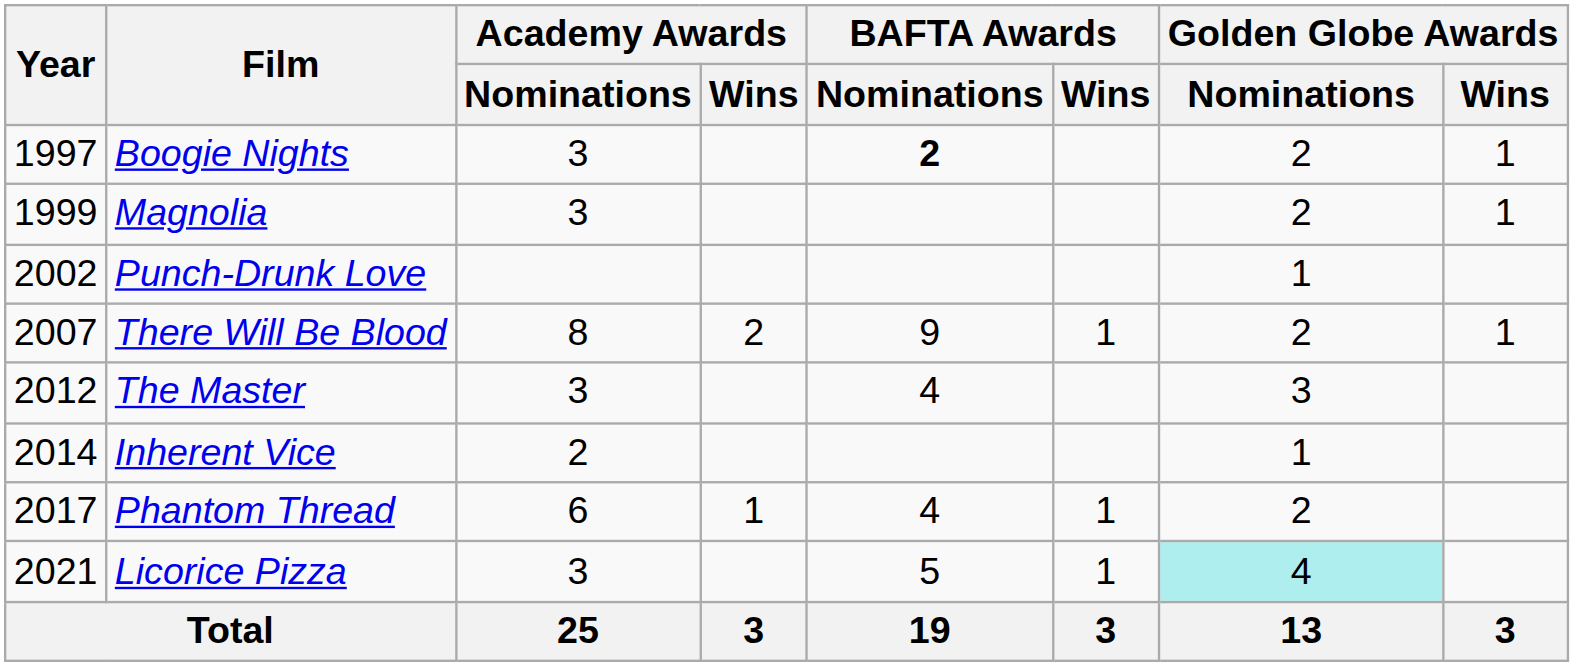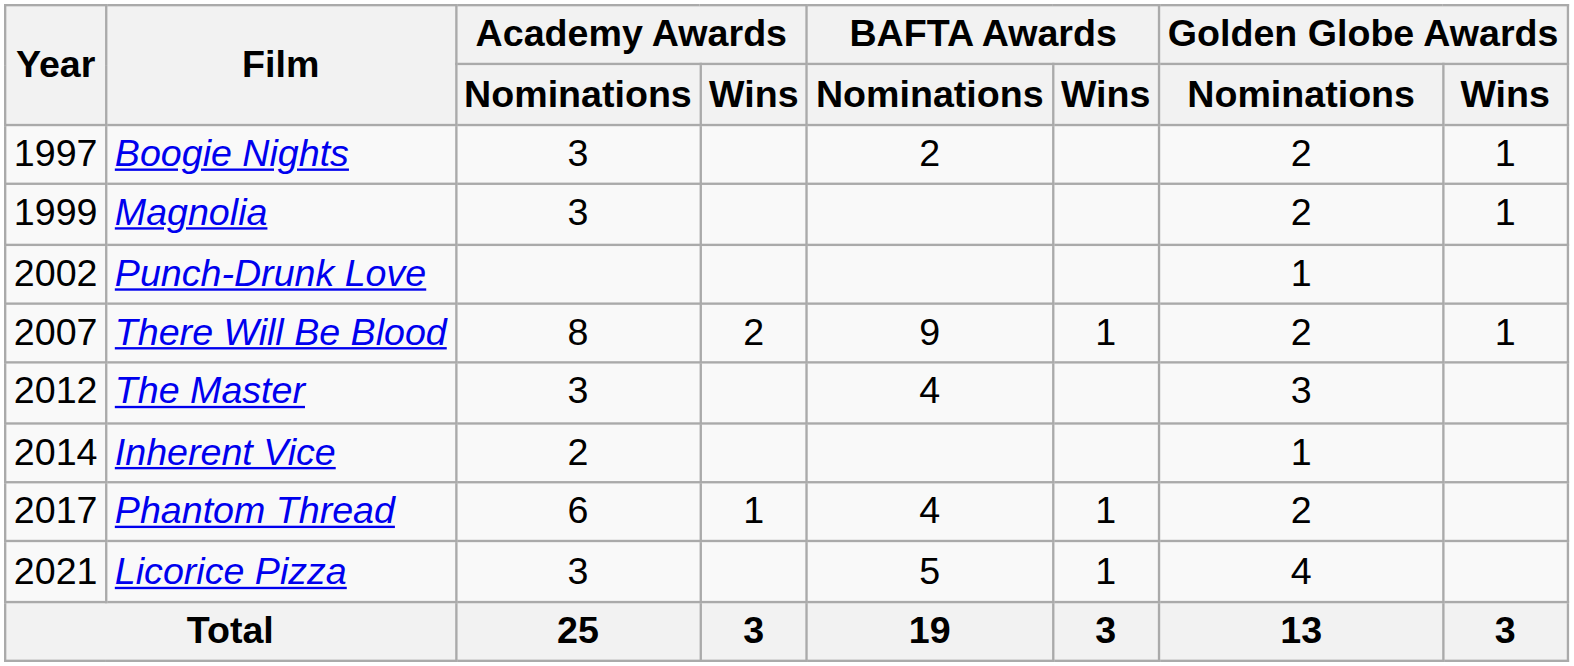(930, 153) bold -> (930, 153) normal
(1301, 570) paleturquoise background -> (1301, 570) no background
